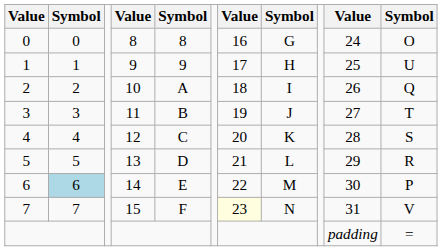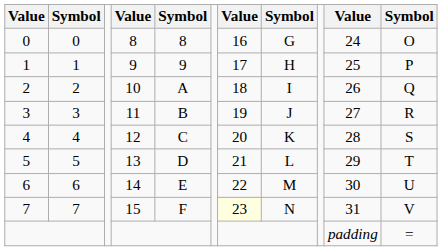(409, 64) U -> (409, 64) P
(409, 112) T -> (409, 112) R
(409, 161) R -> (409, 161) T
(76, 185) lightblue background -> (76, 185) no background
(409, 185) P -> (409, 185) U
